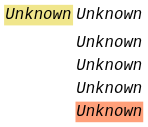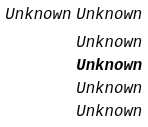(38, 15) khaki background -> (38, 15) no background
(109, 66) normal -> (109, 66) bold
(109, 112) lightsalmon background -> (109, 112) no background
